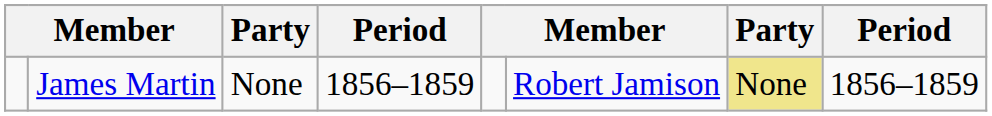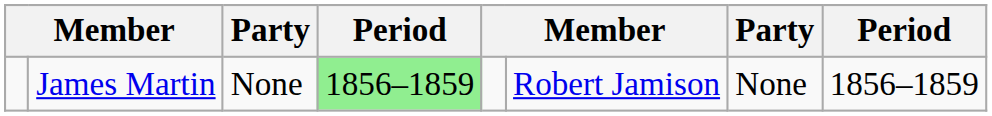(400, 83) no background -> (400, 83) lightgreen background
(771, 83) khaki background -> (771, 83) no background
